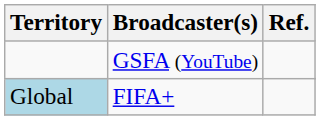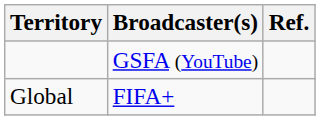(42, 96) lightblue background -> (42, 96) no background
